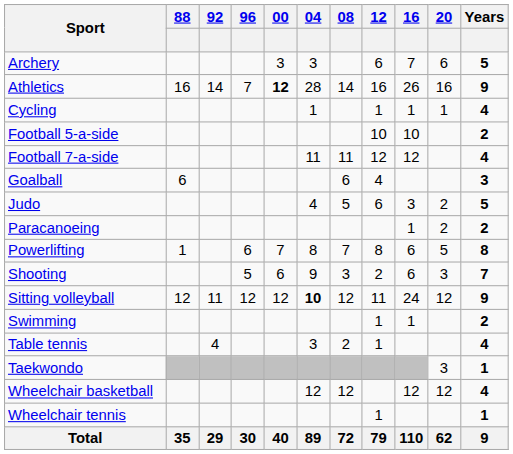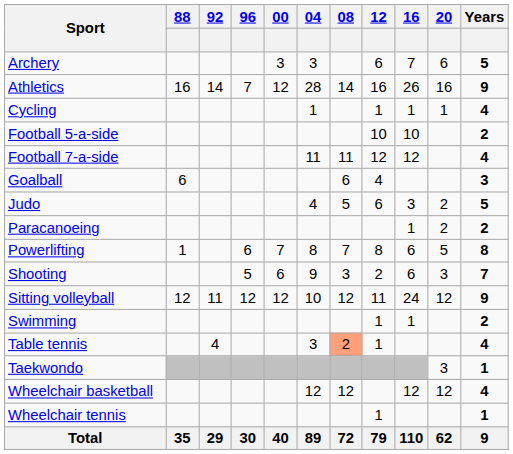(280, 87) bold -> (280, 87) normal
(313, 298) bold -> (313, 298) normal
(346, 345) no background -> (346, 345) lightsalmon background
